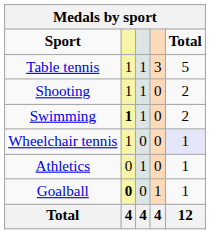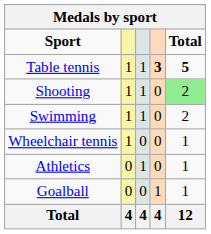(158, 66) normal -> (158, 66) bold
(185, 66) normal -> (185, 66) bold
(185, 91) no background -> (185, 91) lightgreen background
(128, 116) bold -> (128, 116) normal
(185, 141) lavender background -> (185, 141) no background
(128, 190) bold -> (128, 190) normal
